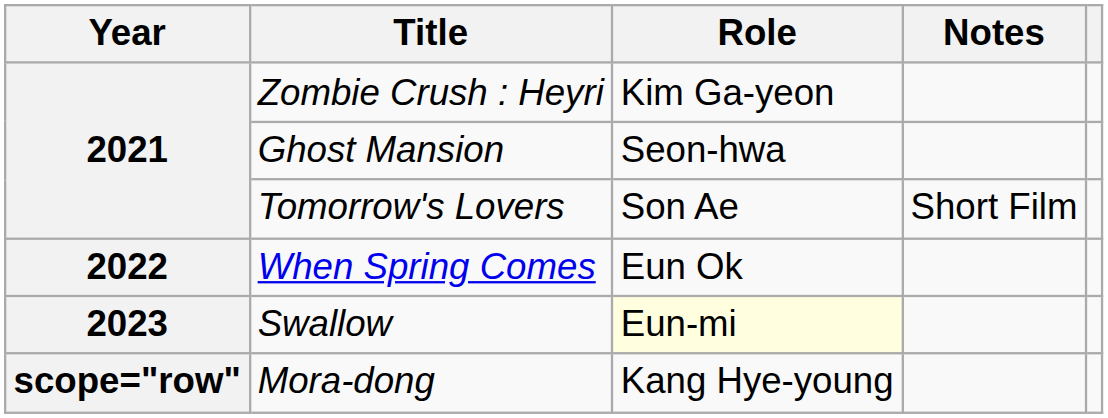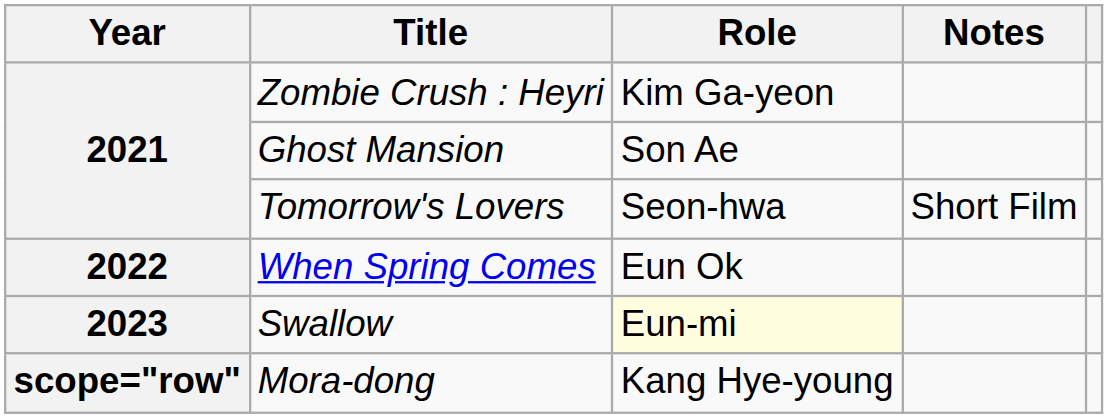(703, 149) Seon-hwa -> (680, 149) Son Ae
(680, 207) Son Ae -> (703, 207) Seon-hwa
